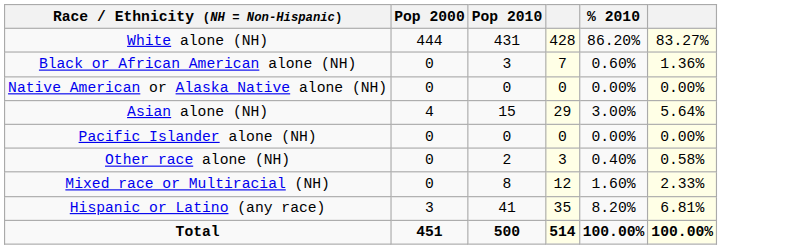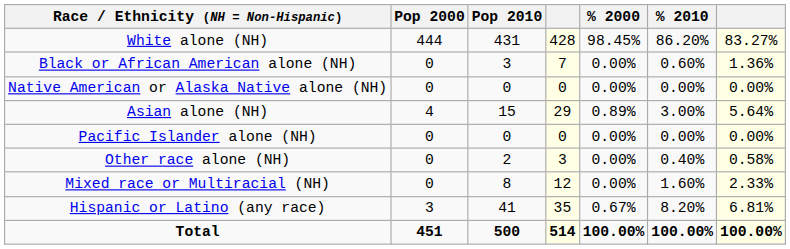+ column: (614, 17)
